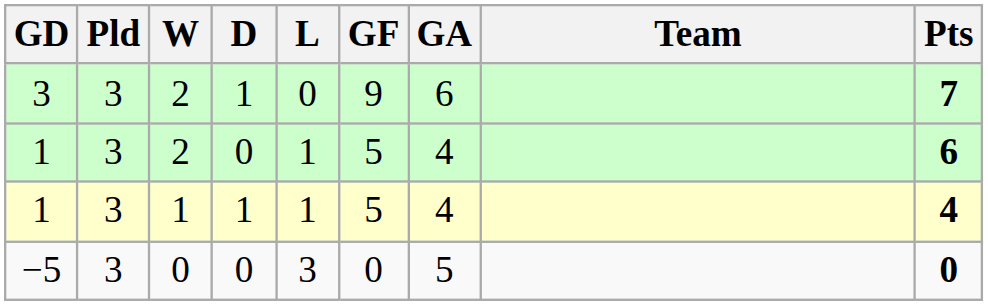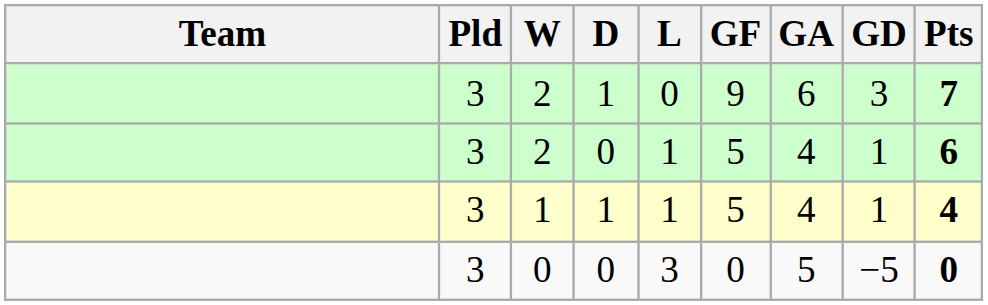columns swapped: (698, 33) <-> (42, 33)
